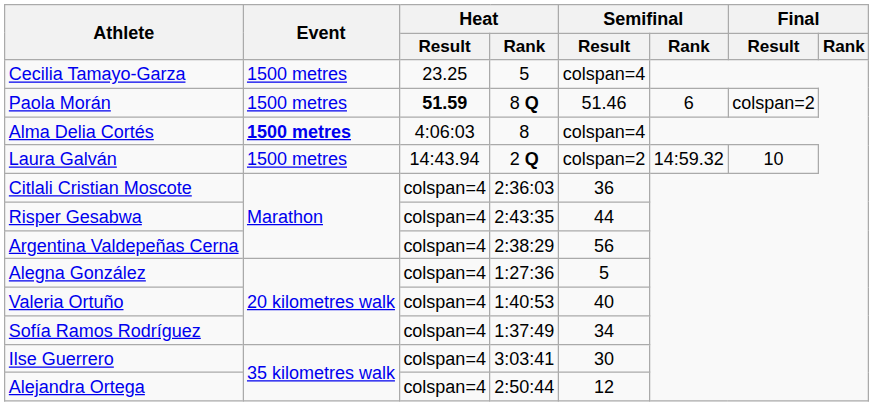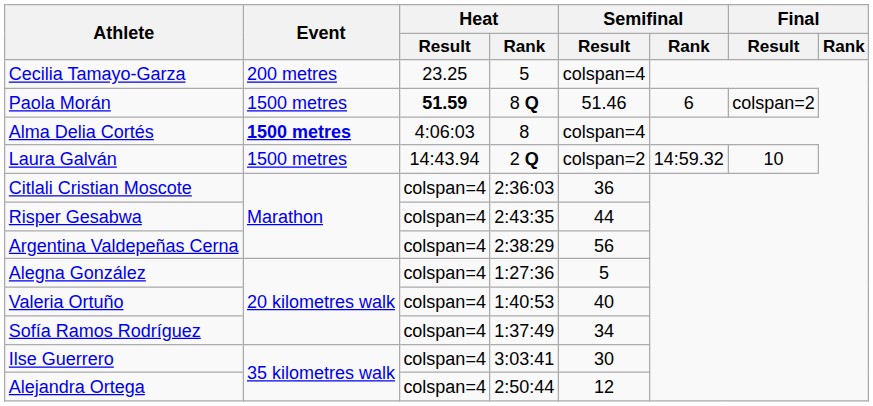(297, 75) 1500 metres -> (292, 75) 200 metres
